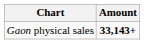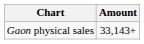(118, 30) bold -> (118, 30) normal
